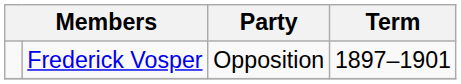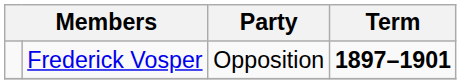(393, 59) normal -> (393, 59) bold
